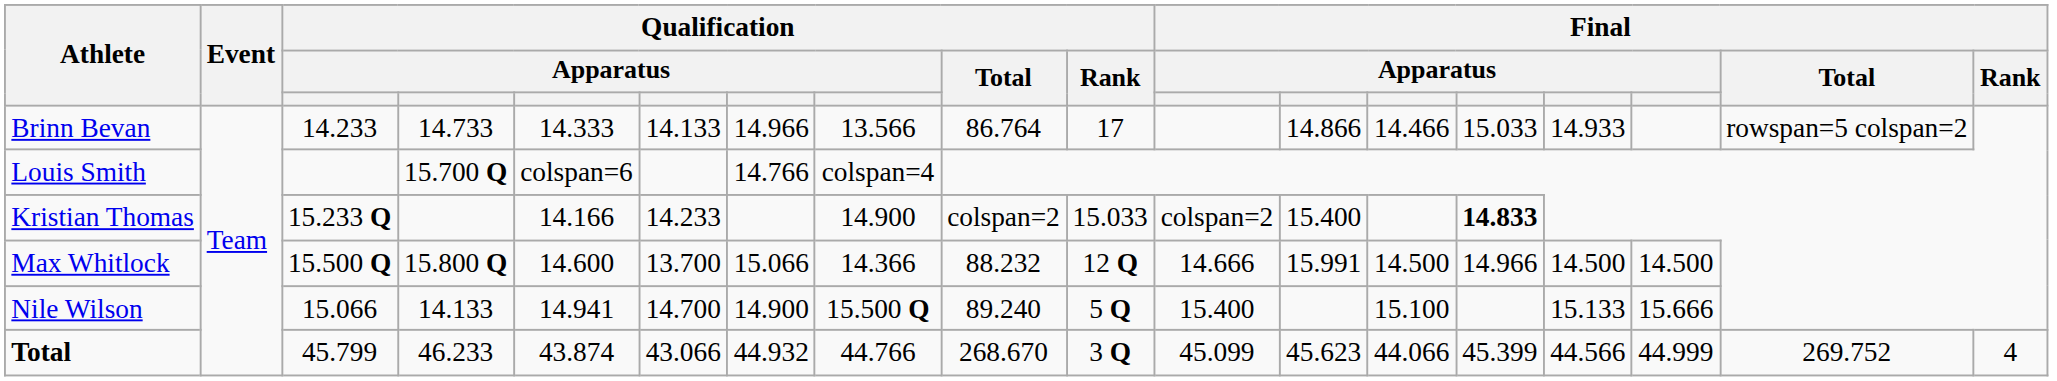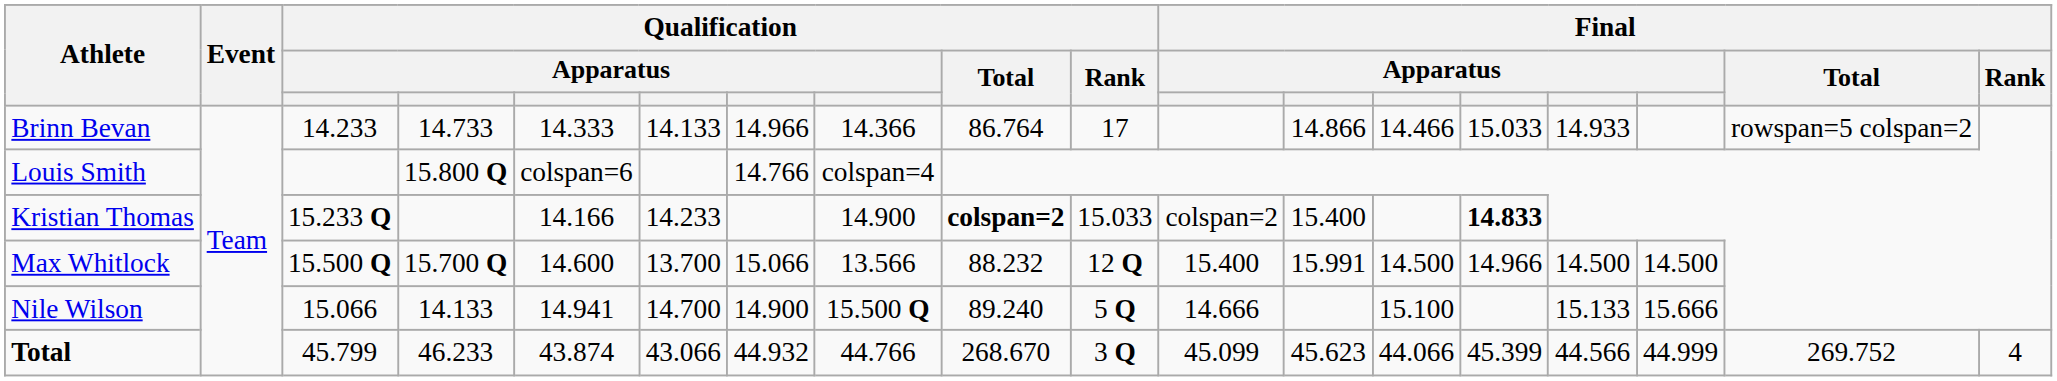(878, 127) 13.566 -> (878, 127) 14.366
(456, 172) 15.700 Q -> (456, 172) 15.800 Q
(1003, 217) normal -> (1006, 217) bold
(456, 262) 15.800 Q -> (456, 262) 15.700 Q
(878, 262) 14.366 -> (878, 262) 13.566
(1217, 262) 14.666 -> (1222, 262) 15.400
(1217, 308) 15.400 -> (1222, 308) 14.666
